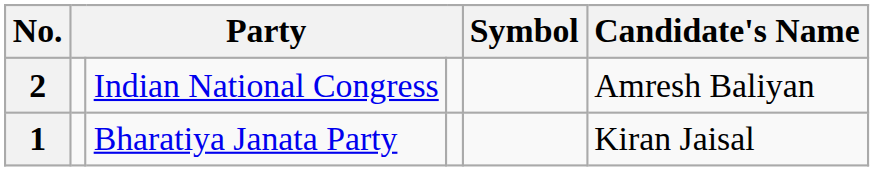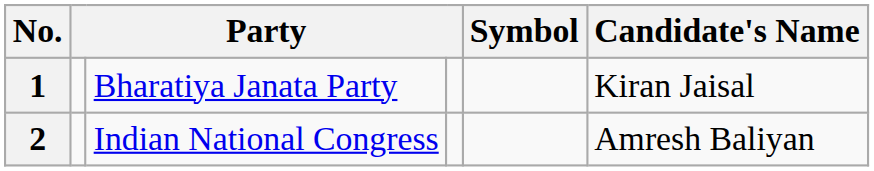rows swapped: (38, 138) <-> (38, 84)
